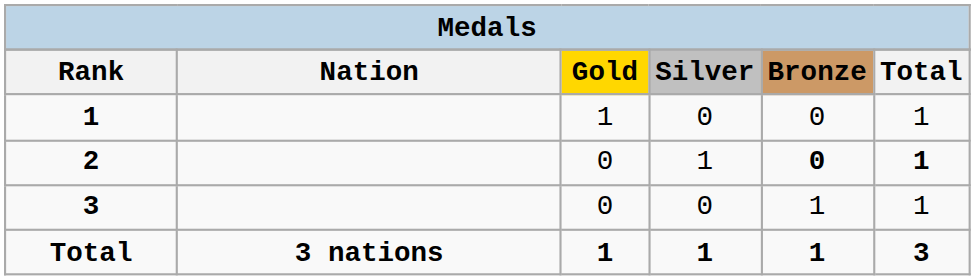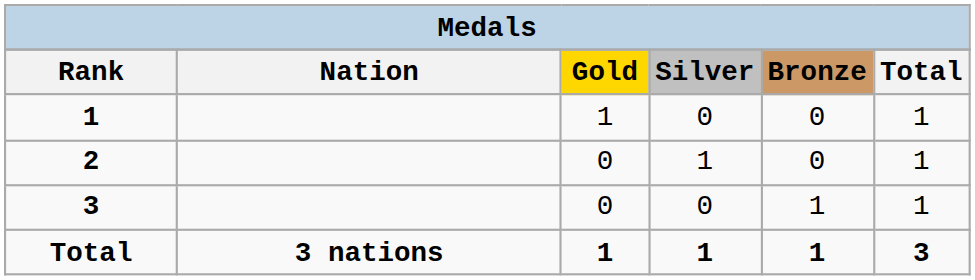(817, 162) bold -> (817, 162) normal
(921, 162) bold -> (921, 162) normal
